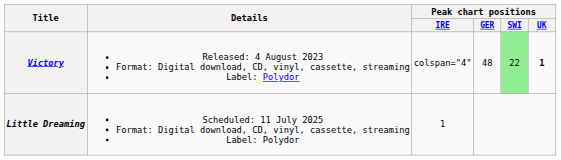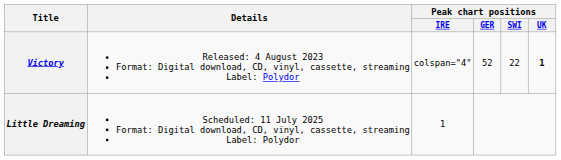(487, 63) 48 -> (487, 63) 52
(515, 63) lightgreen background -> (515, 63) no background
